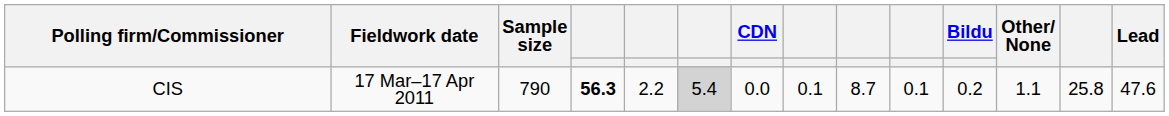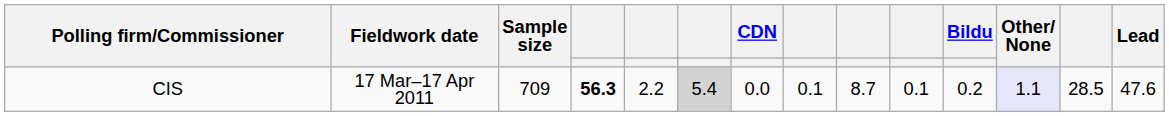(535, 89) 790 -> (535, 89) 709
(1028, 89) no background -> (1028, 89) lavender background
(1086, 89) 25.8 -> (1086, 89) 28.5
